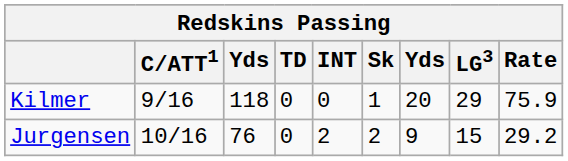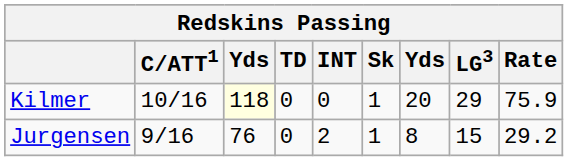(167, 101) 9/16 -> (174, 101) 10/16
(249, 101) no background -> (249, 101) lightyellow background
(174, 137) 10/16 -> (167, 137) 9/16
(374, 137) 2 -> (374, 137) 1
(412, 137) 9 -> (412, 137) 8
